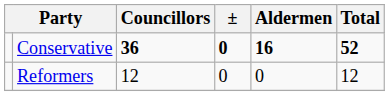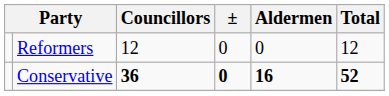rows swapped: (65, 47) <-> (55, 76)
